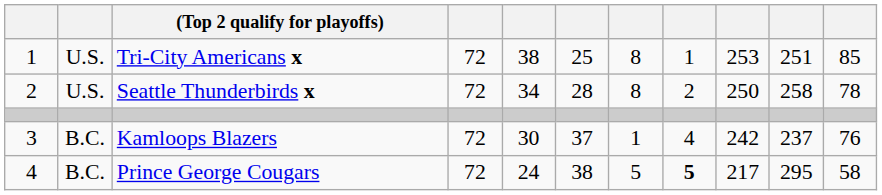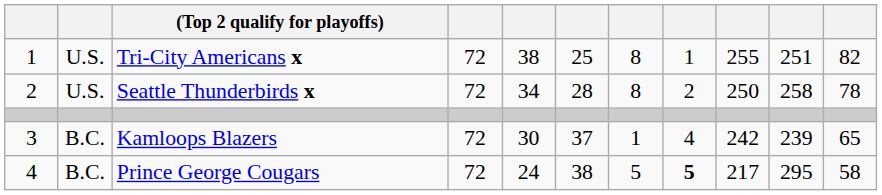(743, 56) 253 -> (743, 56) 255
(850, 56) 85 -> (850, 56) 82
(796, 138) 237 -> (796, 138) 239
(850, 138) 76 -> (850, 138) 65
